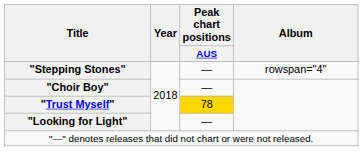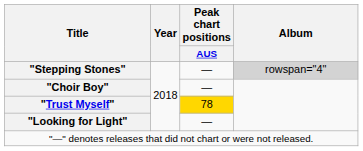(296, 70) no background -> (296, 70) lightgrey background
